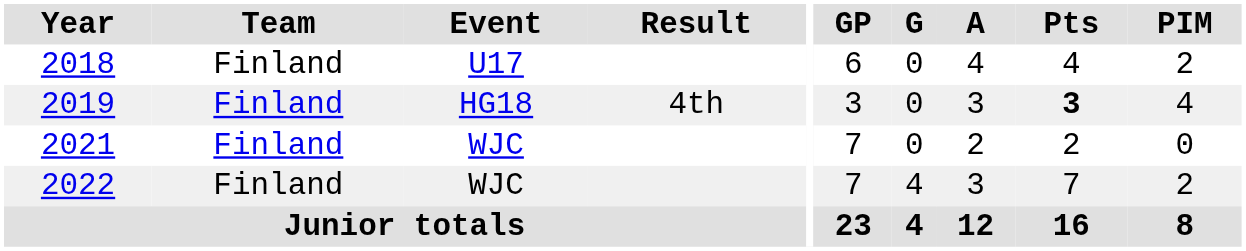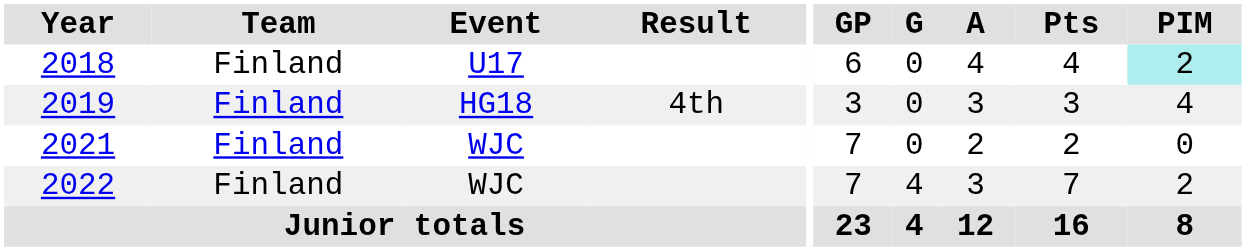(1185, 65) no background -> (1185, 65) paleturquoise background
(1071, 105) bold -> (1071, 105) normal
